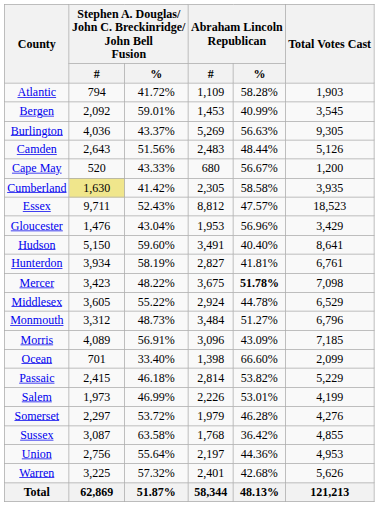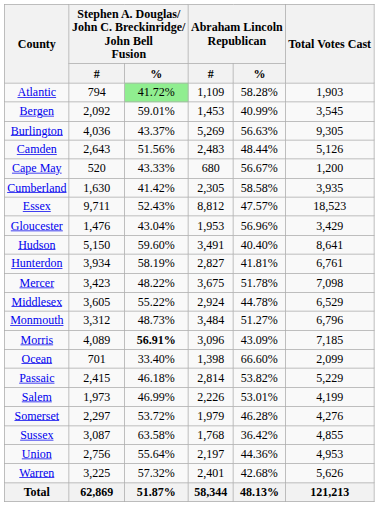(156, 92) no background -> (156, 92) lightgreen background
(97, 187) khaki background -> (97, 187) no background
(259, 282) bold -> (259, 282) normal
(156, 339) normal -> (156, 339) bold
